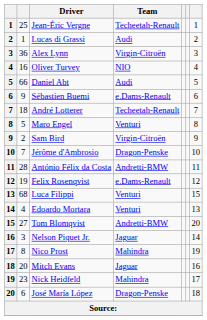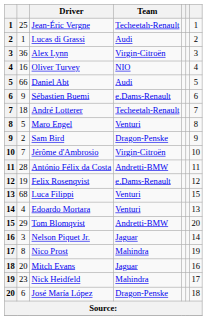(140, 138) Virgin-Citroën -> (142, 138) Dragon-Penske
(142, 152) Dragon-Penske -> (140, 152) Virgin-Citroën
(23, 223) 27 -> (23, 223) 29
